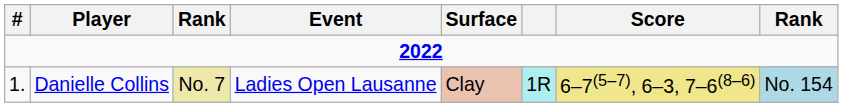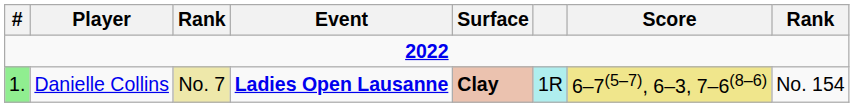(17, 84) no background -> (17, 84) lightgreen background
(336, 84) normal -> (342, 84) bold
(465, 84) normal -> (478, 84) bold
(799, 84) lightblue background -> (810, 84) no background
